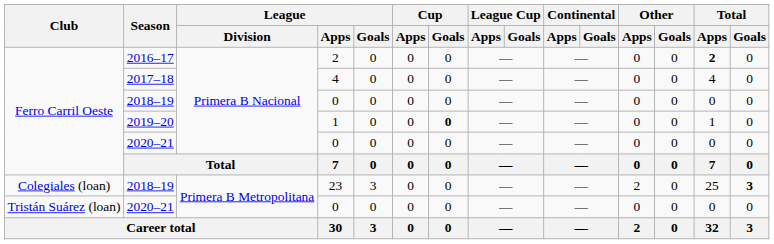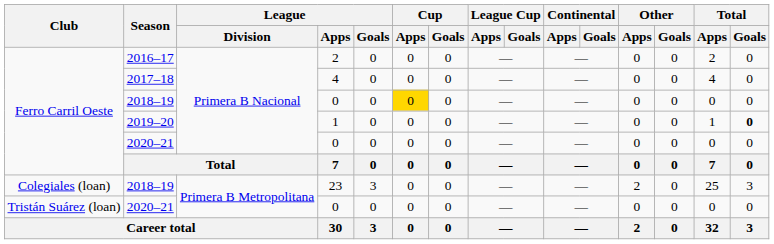(712, 57) bold -> (712, 57) normal
(411, 100) no background -> (411, 100) gold background
(448, 121) bold -> (448, 121) normal
(750, 121) normal -> (750, 121) bold
(750, 185) bold -> (750, 185) normal
